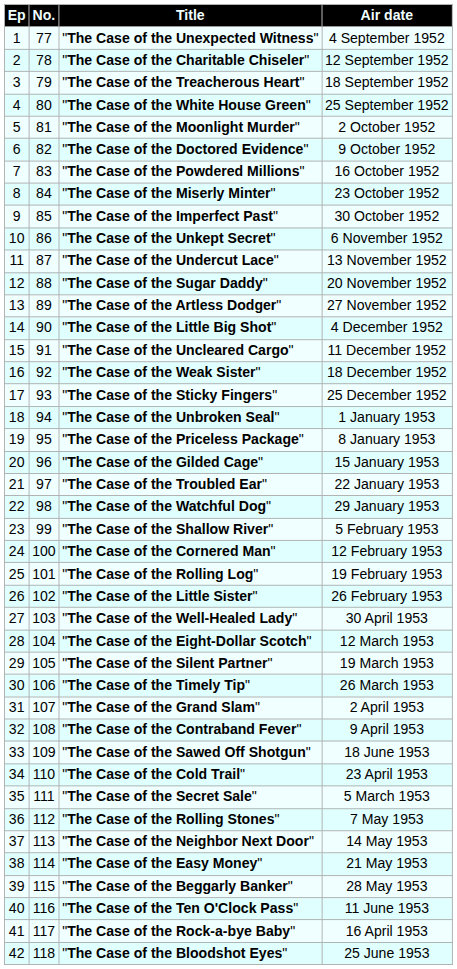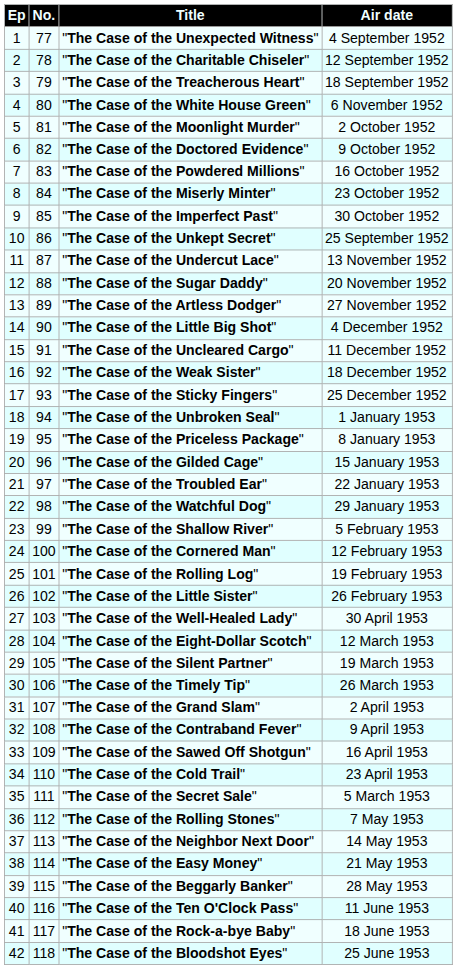(387, 104) 25 September 1952 -> (387, 104) 6 November 1952
(387, 238) 6 November 1952 -> (387, 238) 25 September 1952
(387, 752) 18 June 1953 -> (387, 752) 16 April 1953
(387, 931) 16 April 1953 -> (387, 931) 18 June 1953
